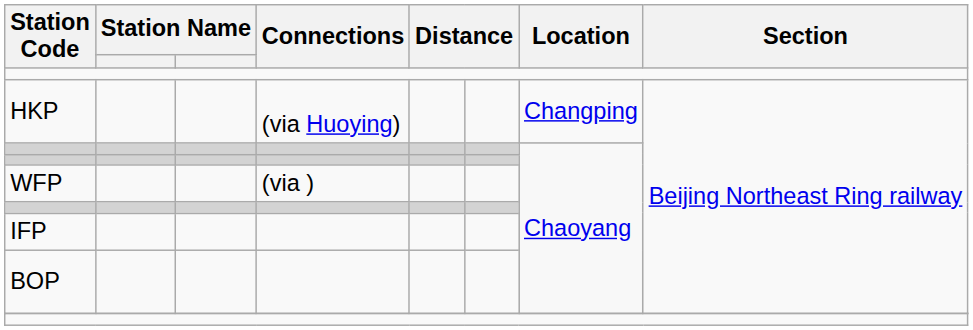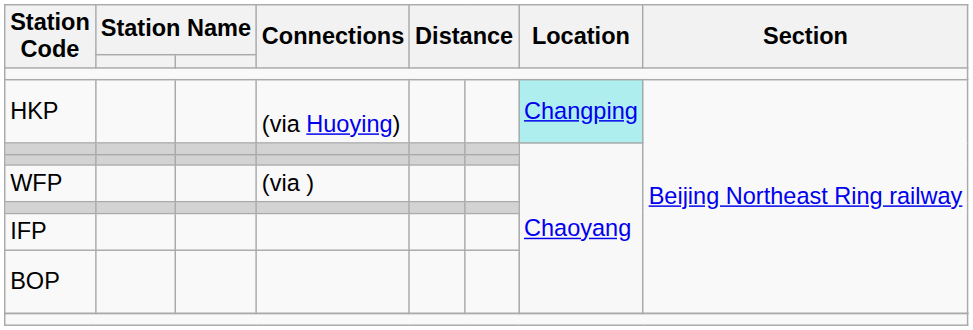(581, 110) no background -> (581, 110) paleturquoise background
